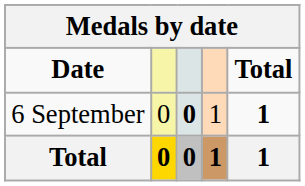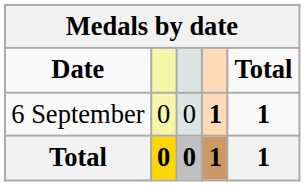(189, 113) bold -> (189, 113) normal
(215, 113) normal -> (215, 113) bold
